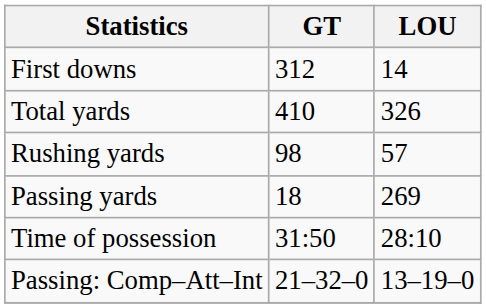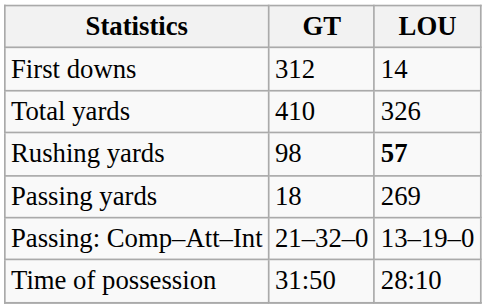(394, 153) normal -> (394, 153) bold
rows swapped: (137, 280) <-> (114, 238)
